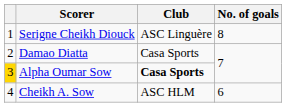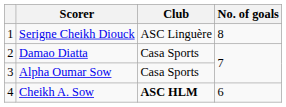(10, 72) gold background -> (10, 72) no background
(172, 72) bold -> (170, 72) normal
(168, 92) normal -> (169, 92) bold
